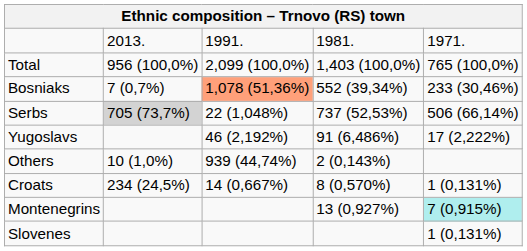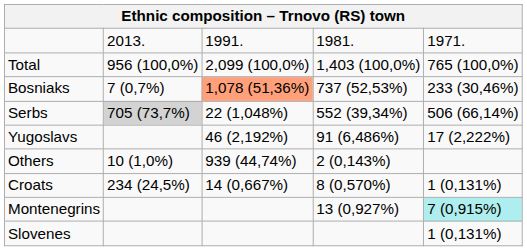(362, 88) 552 (39,34%) -> (362, 88) 737 (52,53%)
(362, 112) 737 (52,53%) -> (362, 112) 552 (39,34%)
